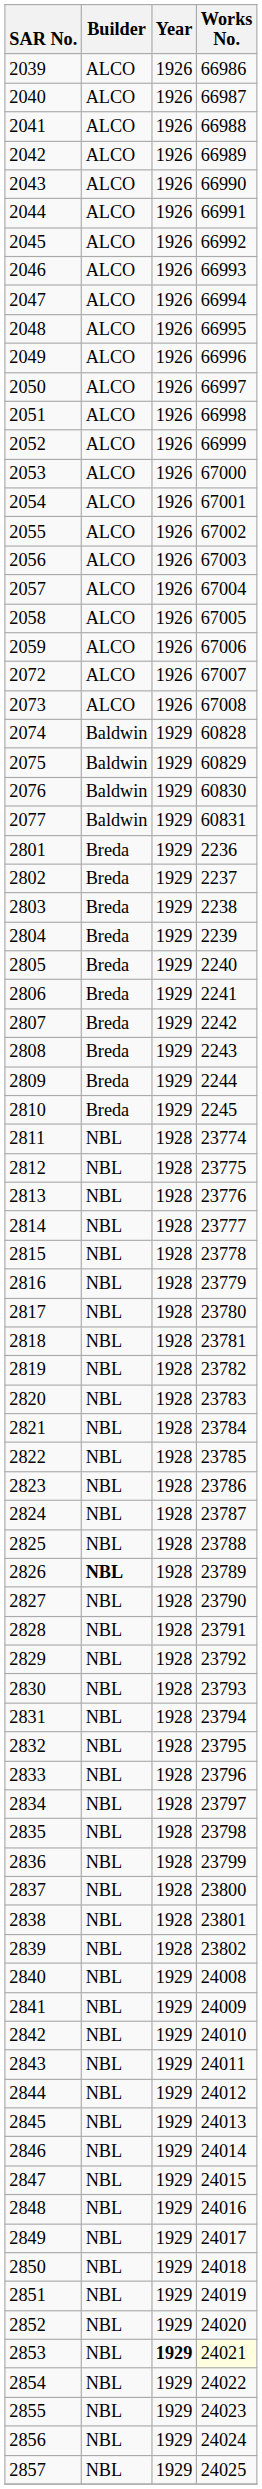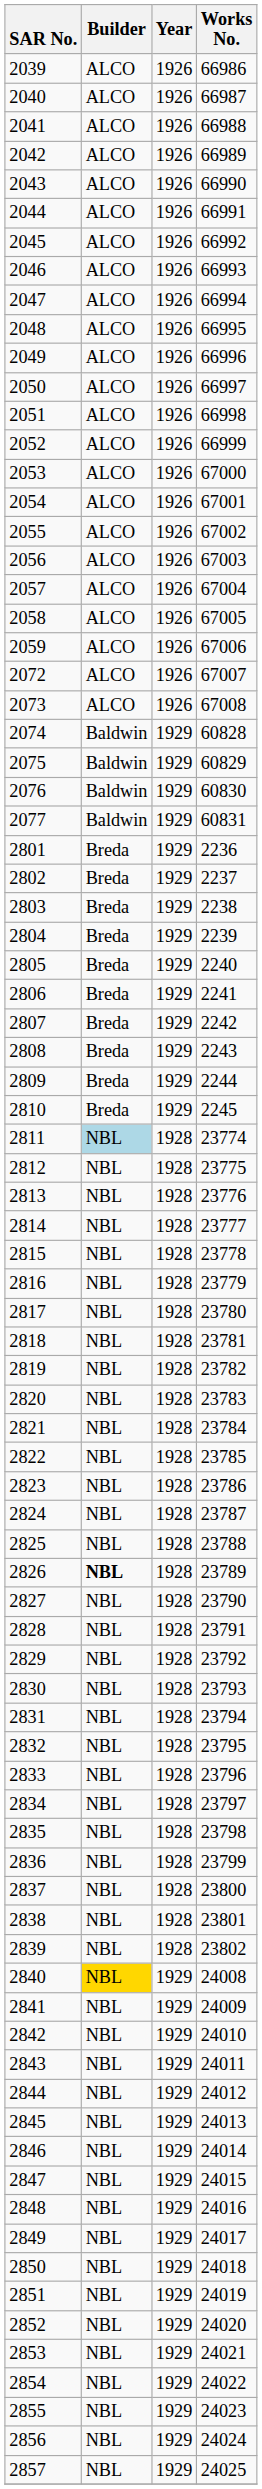(104, 1138) no background -> (104, 1138) lightblue background
(104, 1977) no background -> (104, 1977) gold background
(174, 2353) bold -> (174, 2353) normal
(224, 2353) lightyellow background -> (224, 2353) no background
